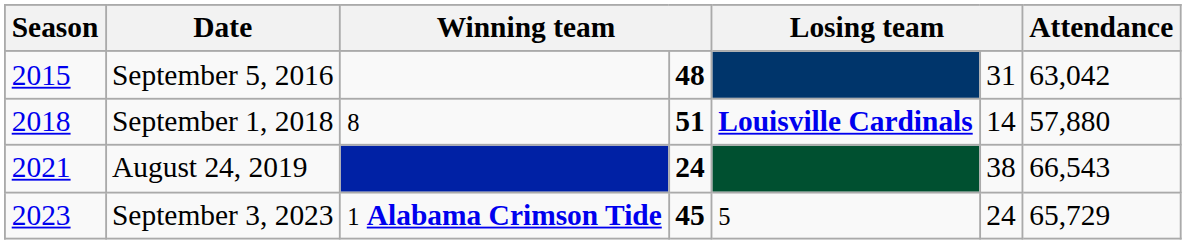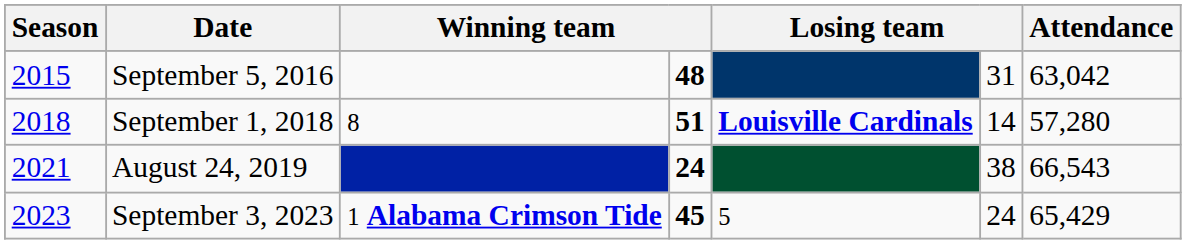(1070, 121) 57,880 -> (1070, 121) 57,280
(1070, 214) 65,729 -> (1070, 214) 65,429
